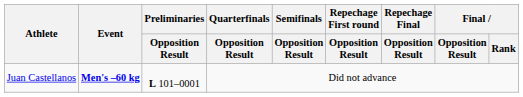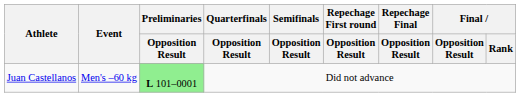(110, 78) bold -> (109, 78) normal
(174, 84) no background -> (172, 84) lightgreen background
